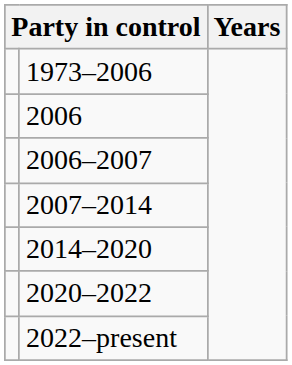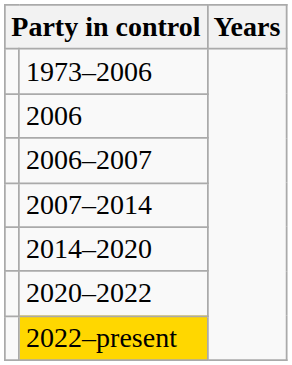(102, 337) no background -> (102, 337) gold background
